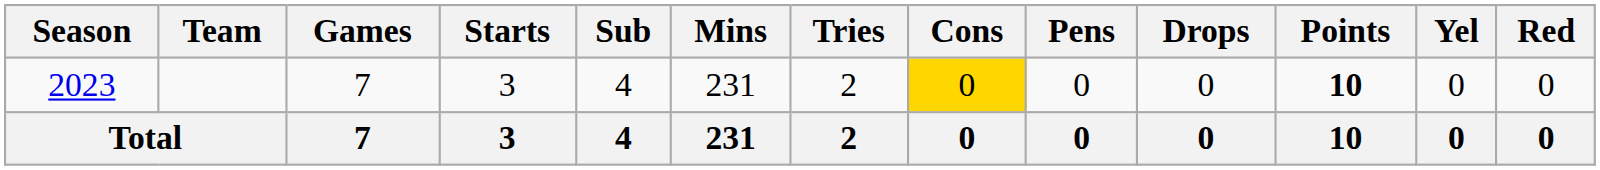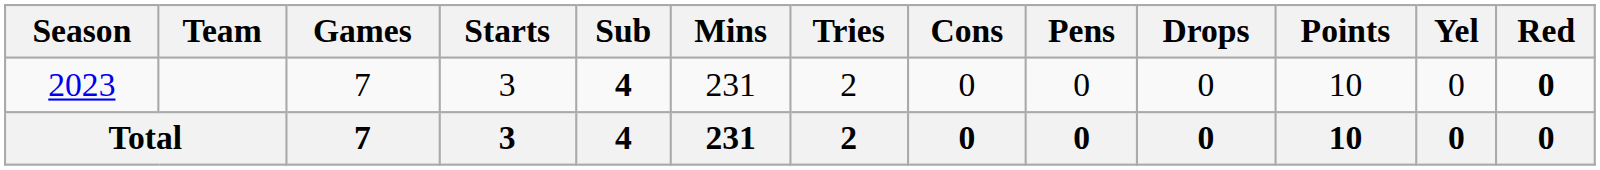(623, 84) normal -> (623, 84) bold
(967, 84) gold background -> (967, 84) no background
(1345, 84) bold -> (1345, 84) normal
(1546, 84) normal -> (1546, 84) bold
